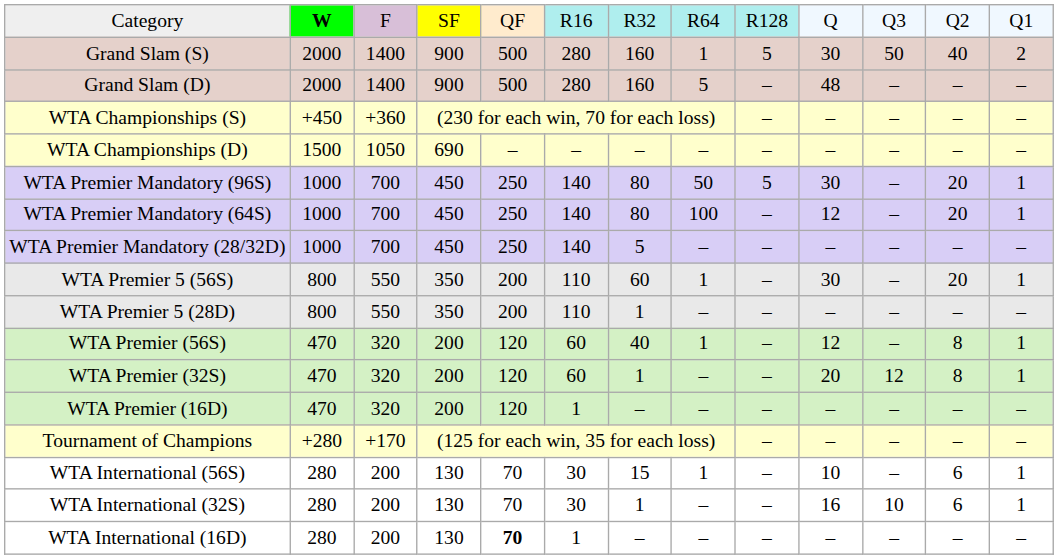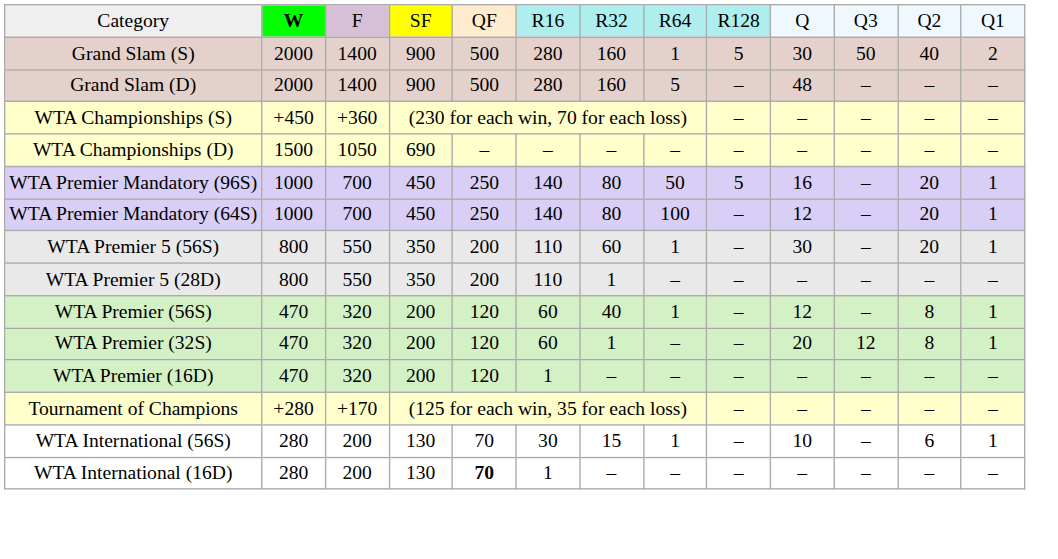(830, 182) 30 -> (802, 182) 16
- row: (147, 247)
- row: (147, 505)
